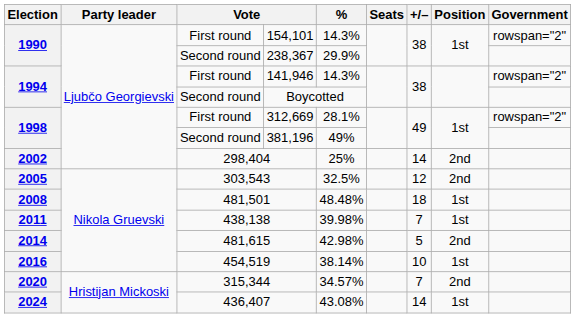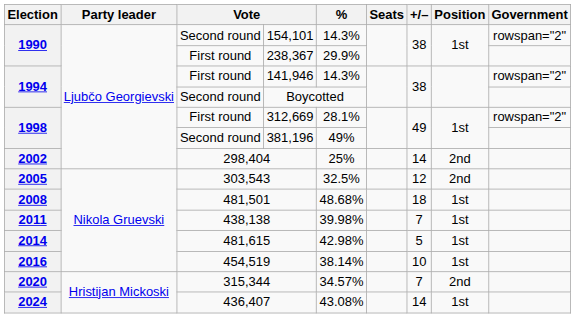(220, 35) First round -> (220, 35) Second round
(220, 55) Second round -> (220, 55) First round
(341, 199) 48.48% -> (341, 199) 48.68%
(460, 240) 2nd -> (460, 240) 1st
